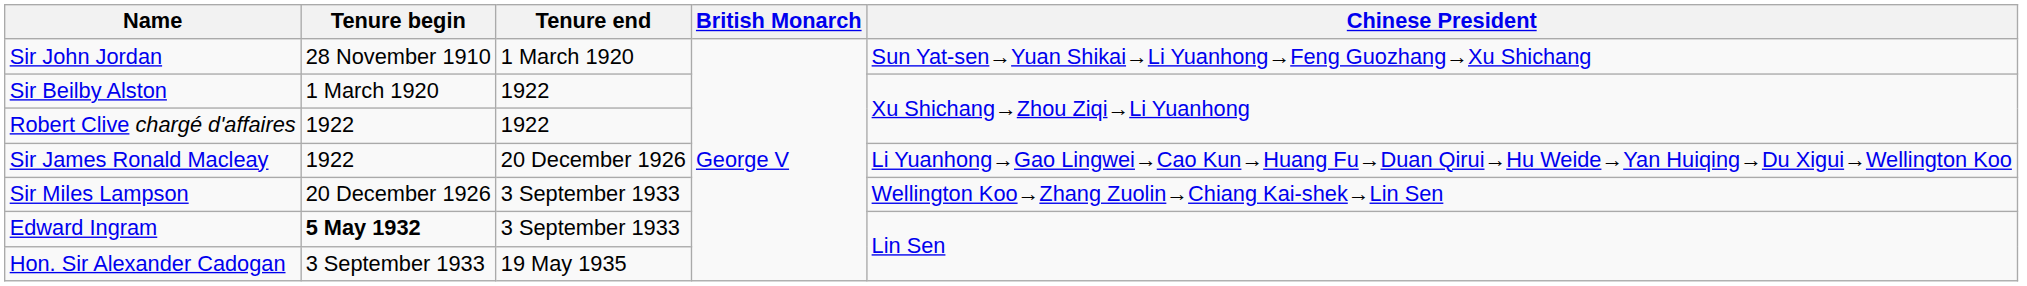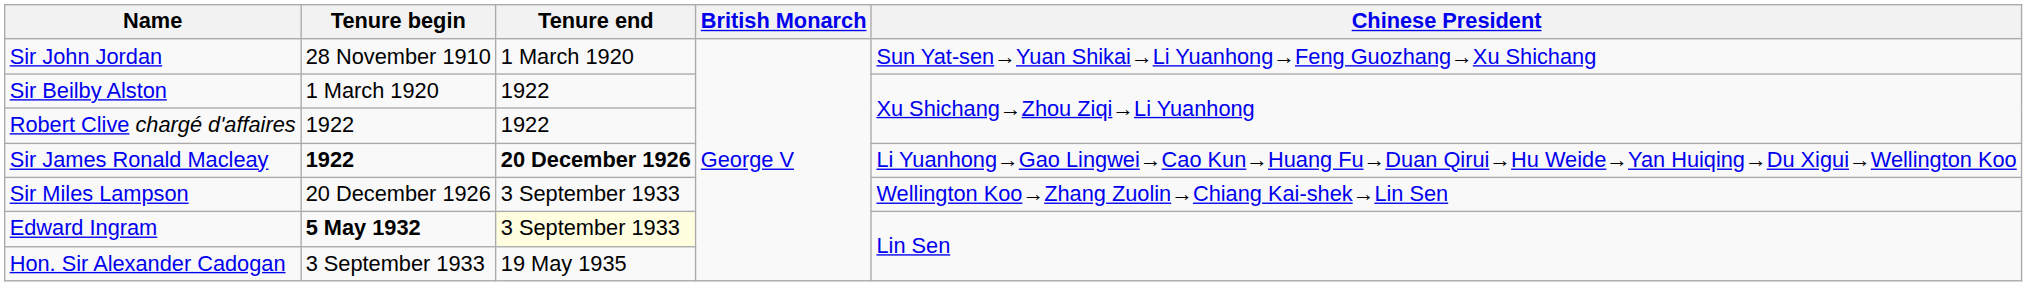(330, 159) normal -> (330, 159) bold
(593, 159) normal -> (596, 159) bold
(590, 228) no background -> (590, 228) lightyellow background
